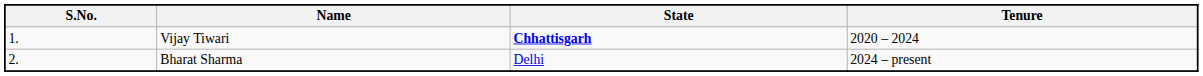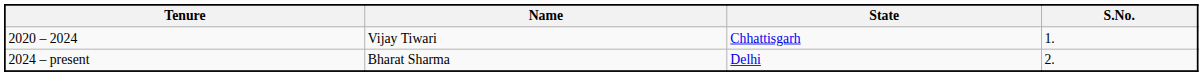columns swapped: (81, 16) <-> (1022, 16)
(553, 38) bold -> (765, 38) normal
